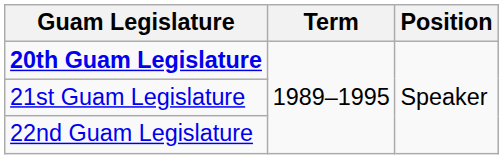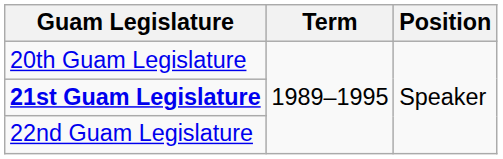(136, 60) bold -> (128, 60) normal
(128, 97) normal -> (135, 97) bold
